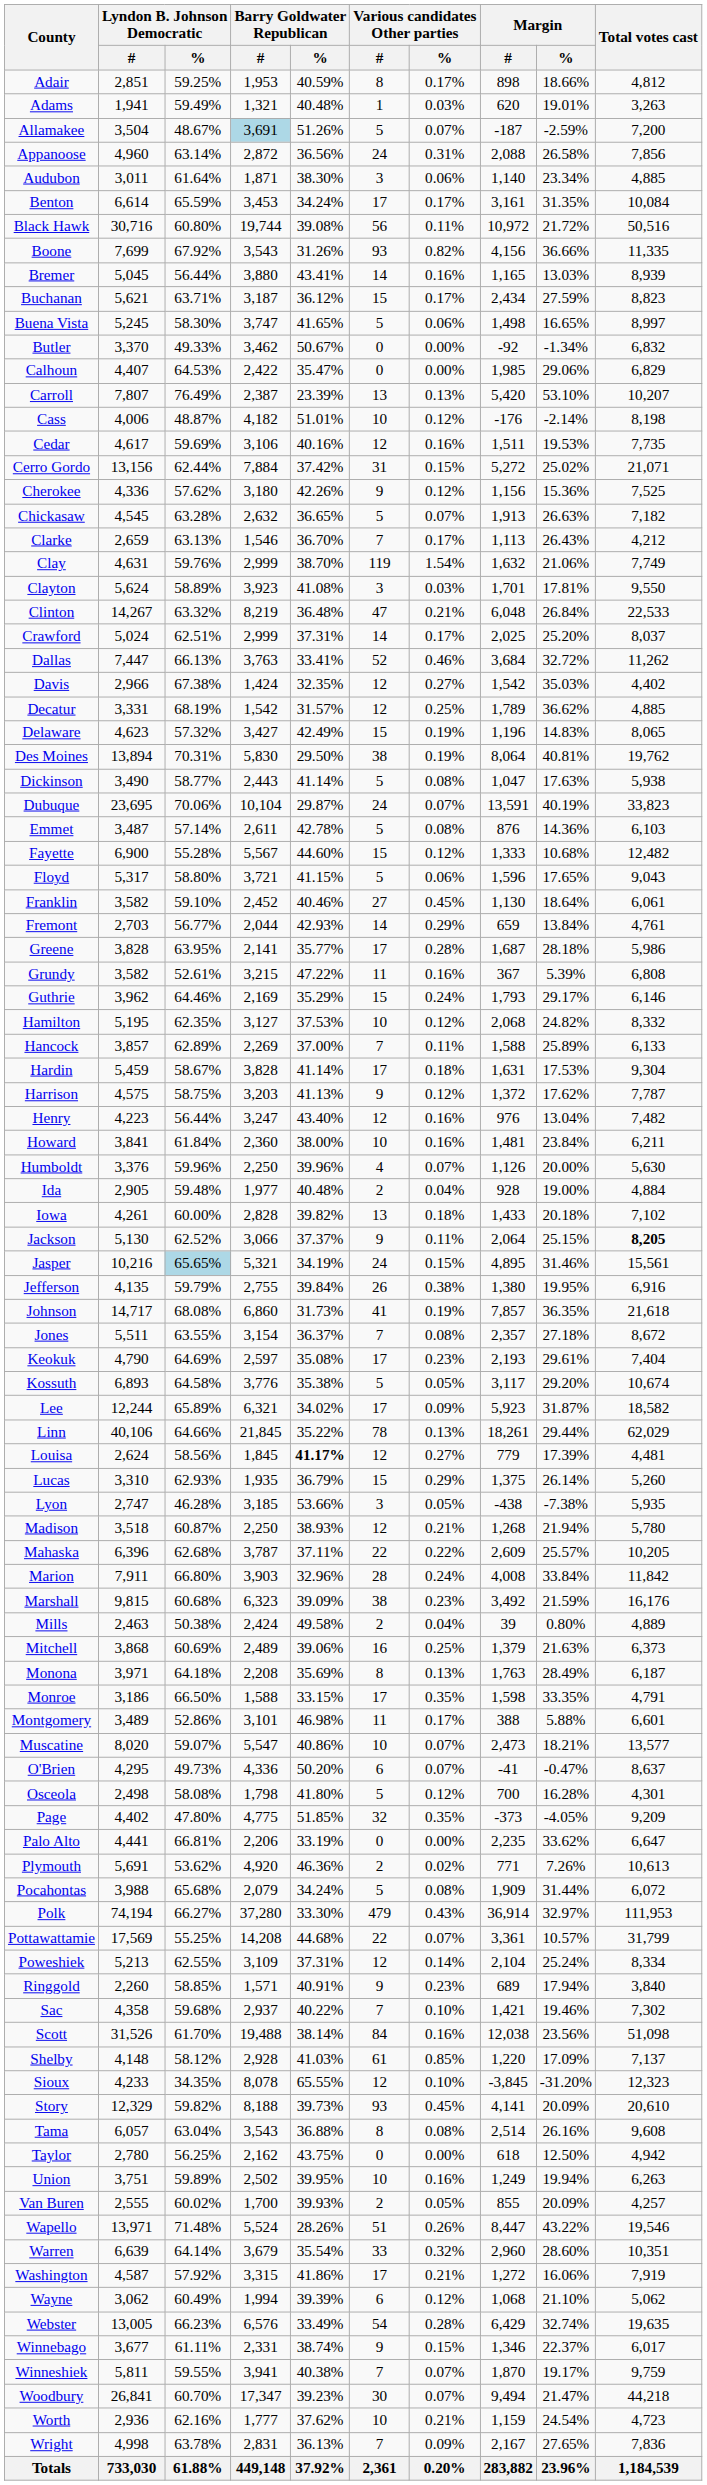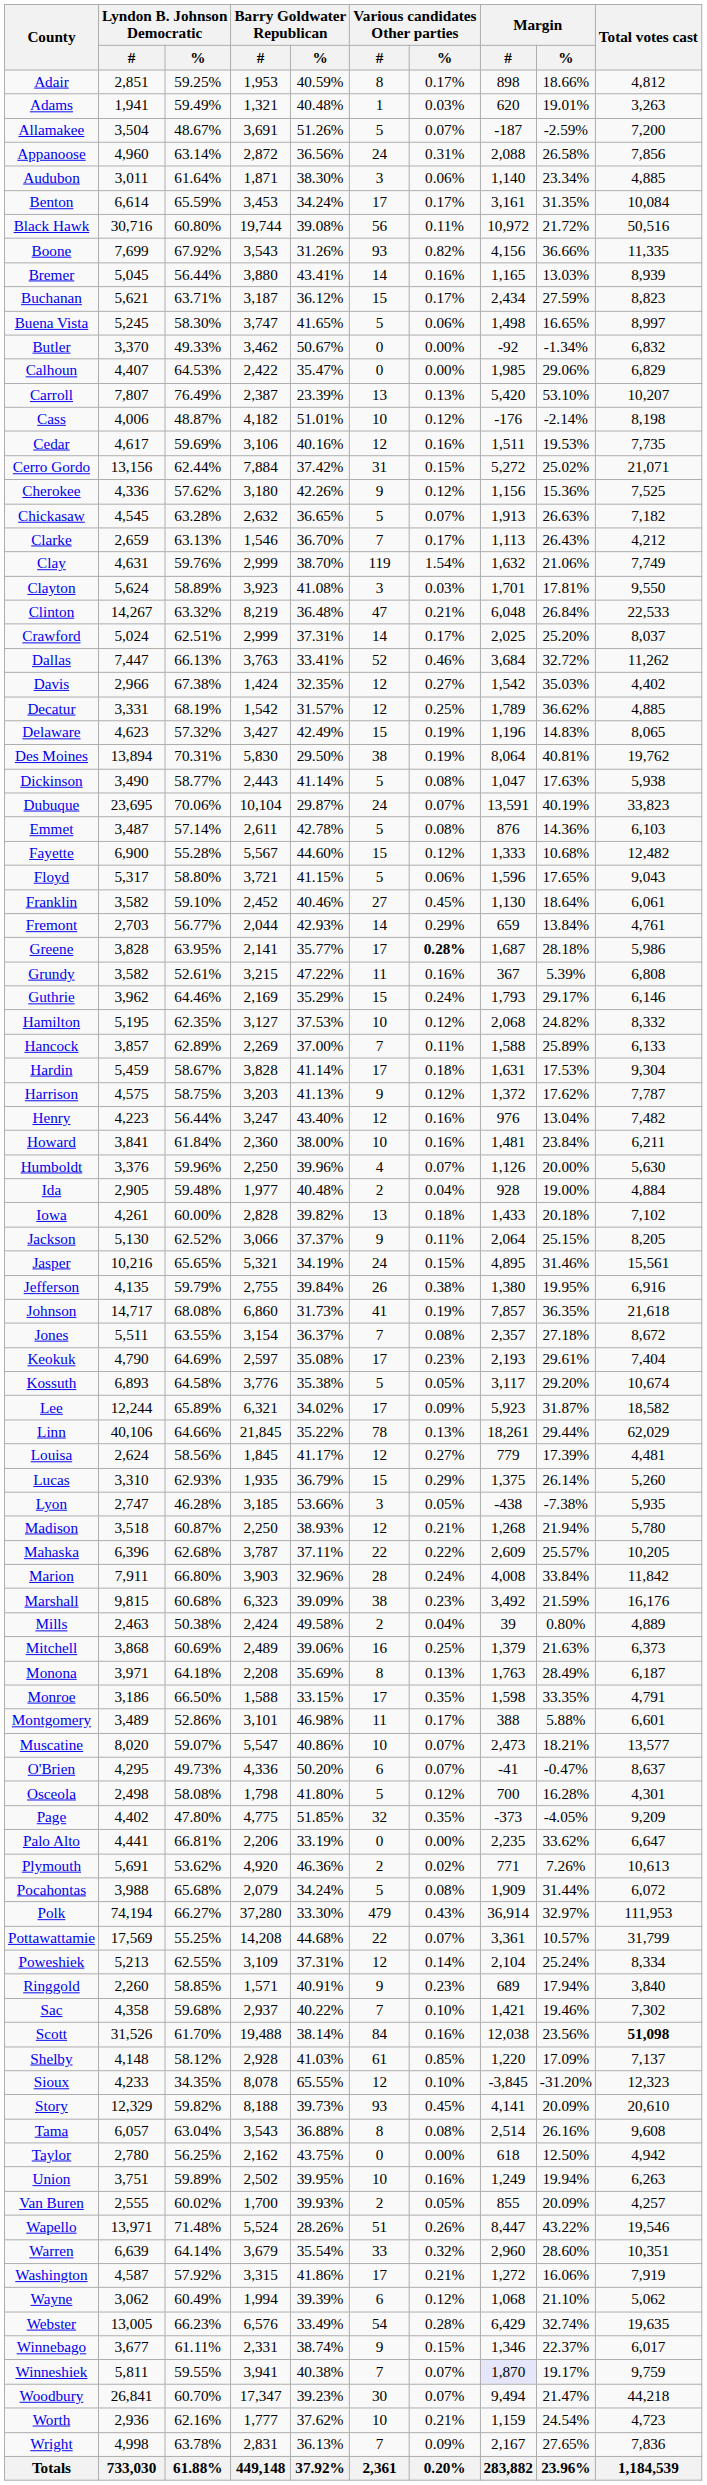(261, 130) lightblue background -> (261, 130) no background
(445, 949) normal -> (445, 949) bold
(648, 1238) bold -> (648, 1238) normal
(198, 1263) lightblue background -> (198, 1263) no background
(320, 1455) bold -> (320, 1455) normal
(648, 2034) normal -> (648, 2034) bold
(508, 2371) no background -> (508, 2371) lavender background
